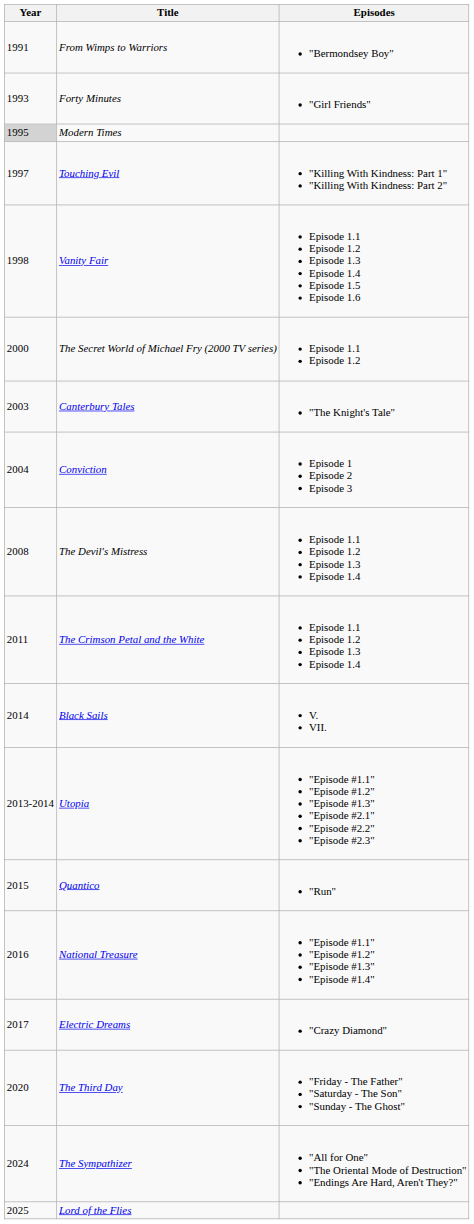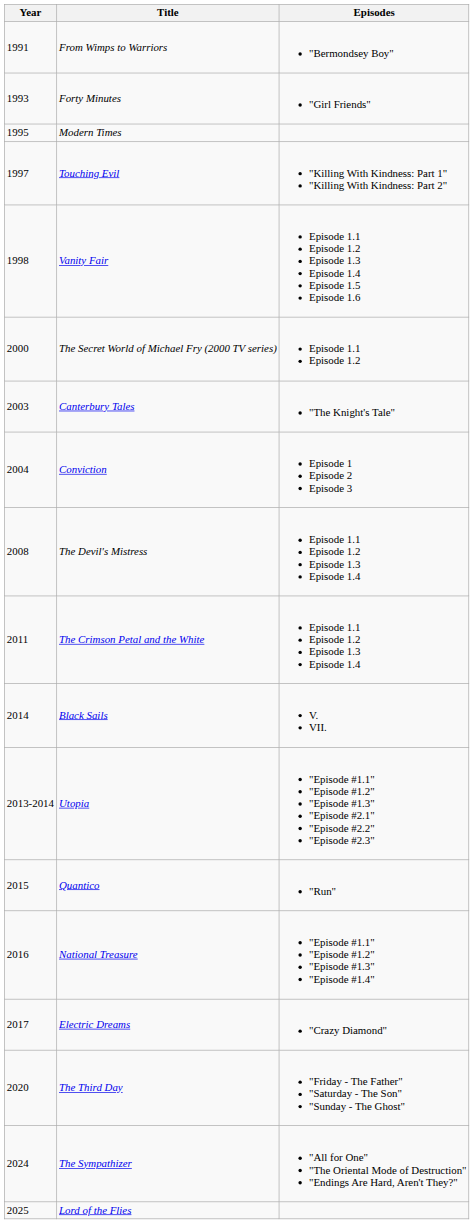(18, 132) lightgrey background -> (18, 132) no background
